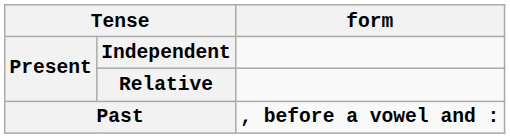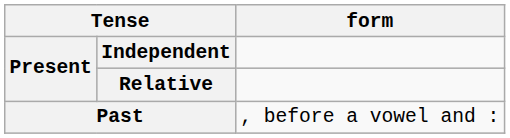(370, 117) bold -> (370, 117) normal
